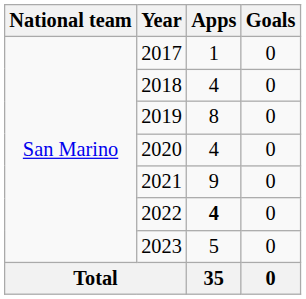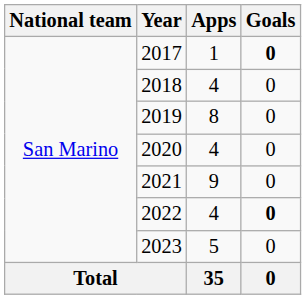(271, 52) normal -> (271, 52) bold
(214, 213) bold -> (214, 213) normal
(271, 213) normal -> (271, 213) bold
